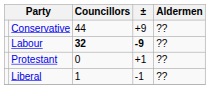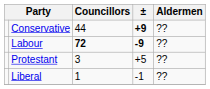(141, 28) normal -> (141, 28) bold
(80, 44) 32 -> (80, 44) 72
(78, 60) 0 -> (78, 60) 3
(141, 60) +1 -> (141, 60) +5
